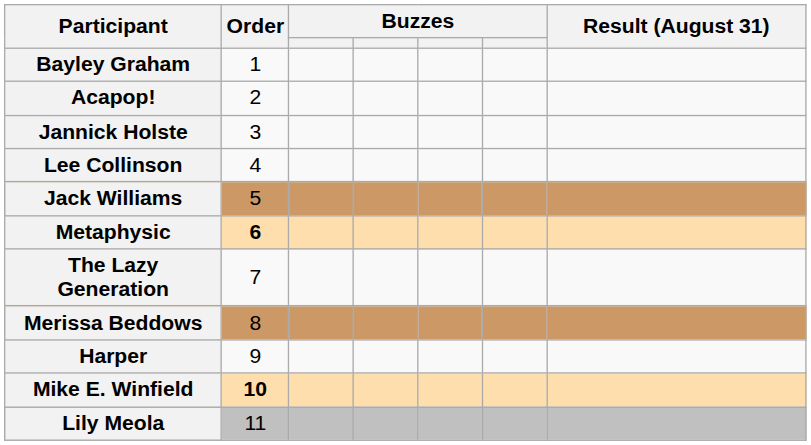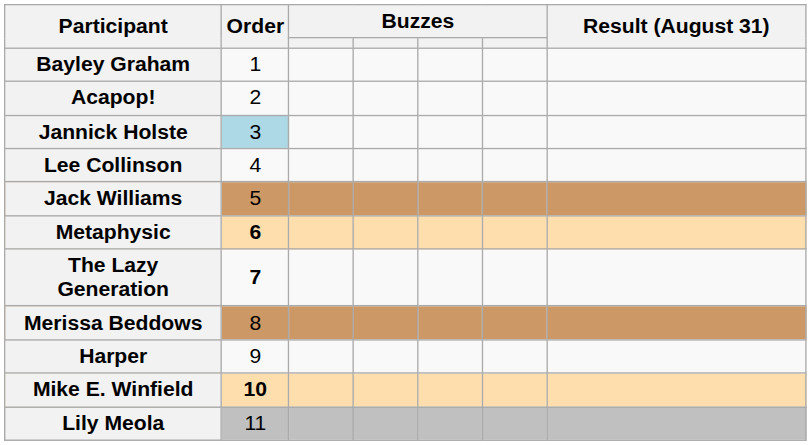(255, 131) no background -> (255, 131) lightblue background
(255, 277) normal -> (255, 277) bold
